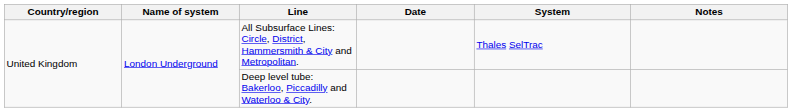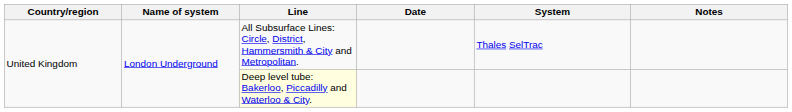(294, 88) no background -> (294, 88) lightyellow background
